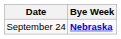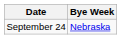(91, 27) bold -> (90, 27) normal
